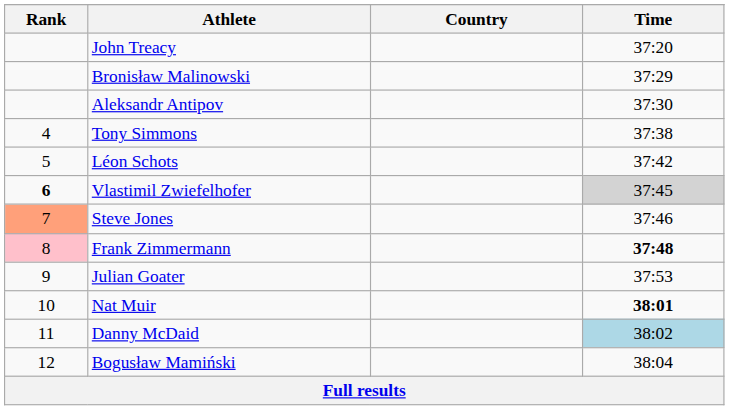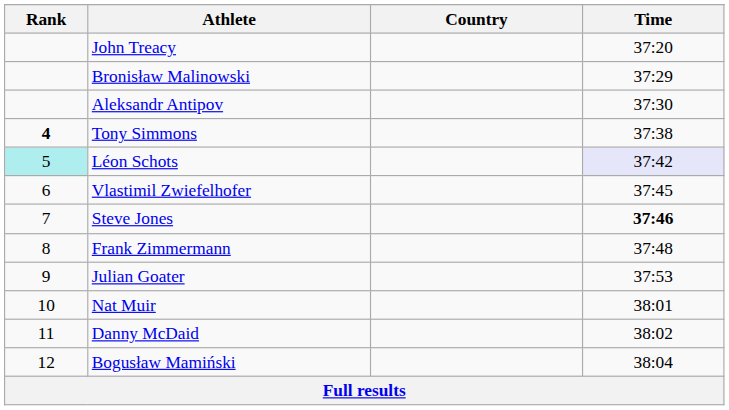(46, 133) normal -> (46, 133) bold
(46, 161) no background -> (46, 161) paleturquoise background
(653, 161) no background -> (653, 161) lavender background
(46, 190) bold -> (46, 190) normal
(653, 190) lightgrey background -> (653, 190) no background
(46, 218) lightsalmon background -> (46, 218) no background
(653, 218) normal -> (653, 218) bold
(46, 247) pink background -> (46, 247) no background
(653, 247) bold -> (653, 247) normal
(653, 304) bold -> (653, 304) normal
(653, 333) lightblue background -> (653, 333) no background
